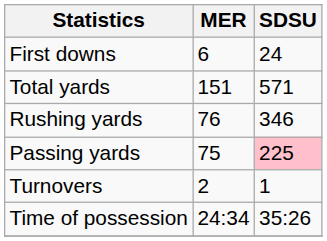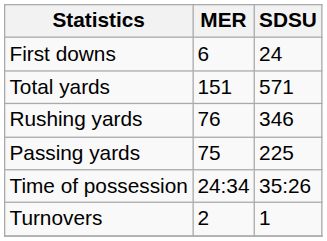(276, 152) pink background -> (276, 152) no background
rows swapped: (56, 185) <-> (99, 218)
